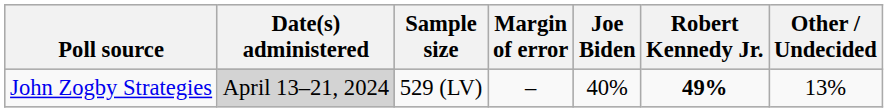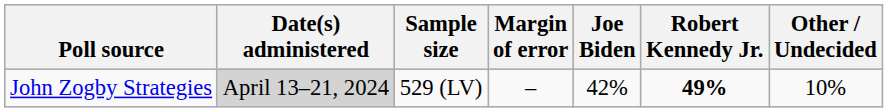(607, 87) 40% -> (607, 87) 42%
(825, 87) 13% -> (825, 87) 10%
